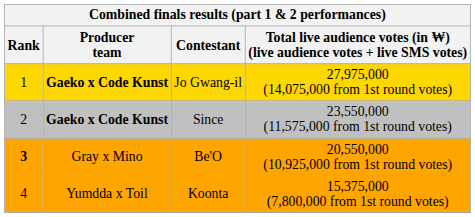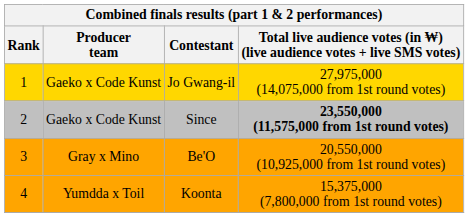(107, 82) bold -> (104, 82) normal
(107, 119) bold -> (104, 119) normal
(358, 119) normal -> (351, 119) bold
(24, 156) bold -> (24, 156) normal
